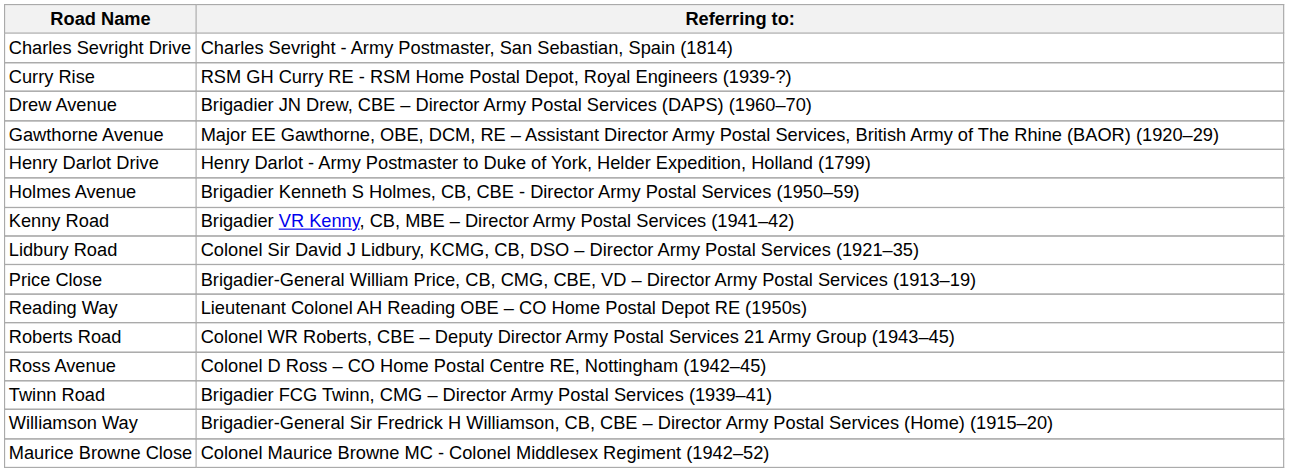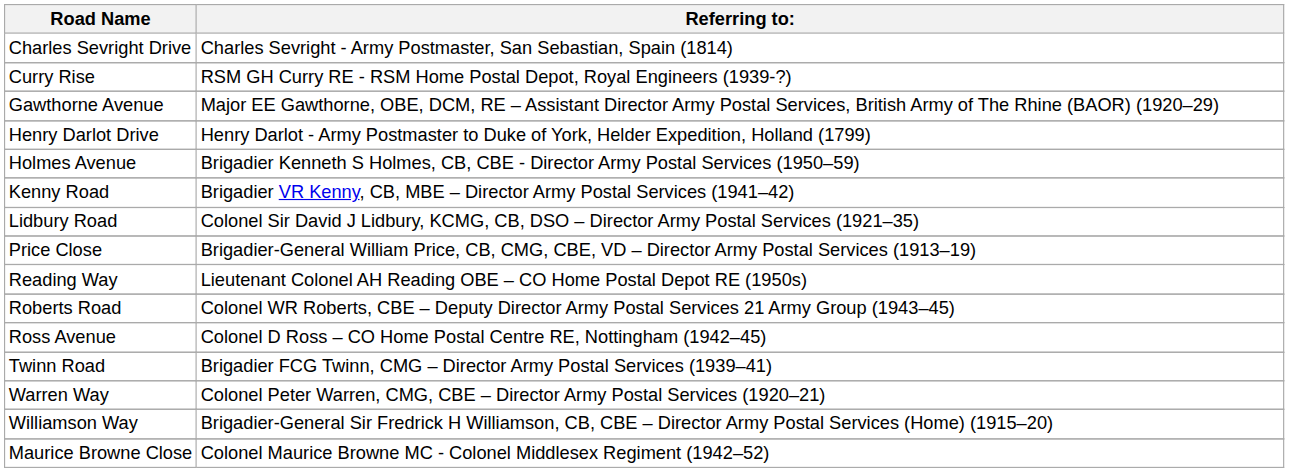- row: (63, 105)
+ row: (59, 395)
